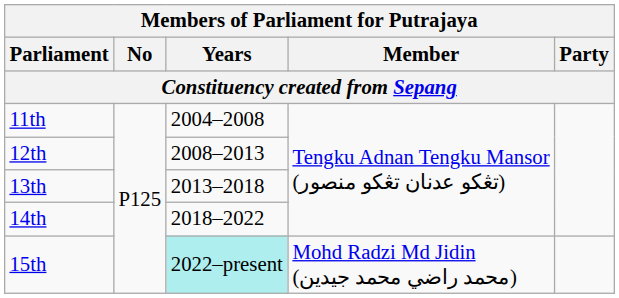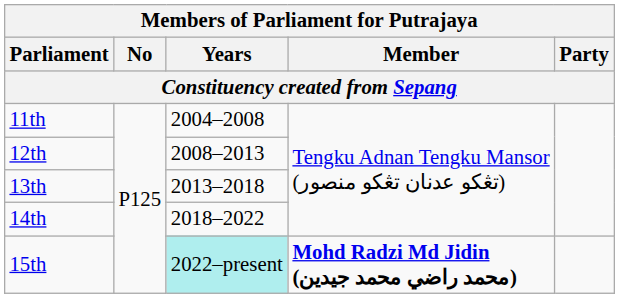(405, 264) normal -> (405, 264) bold
